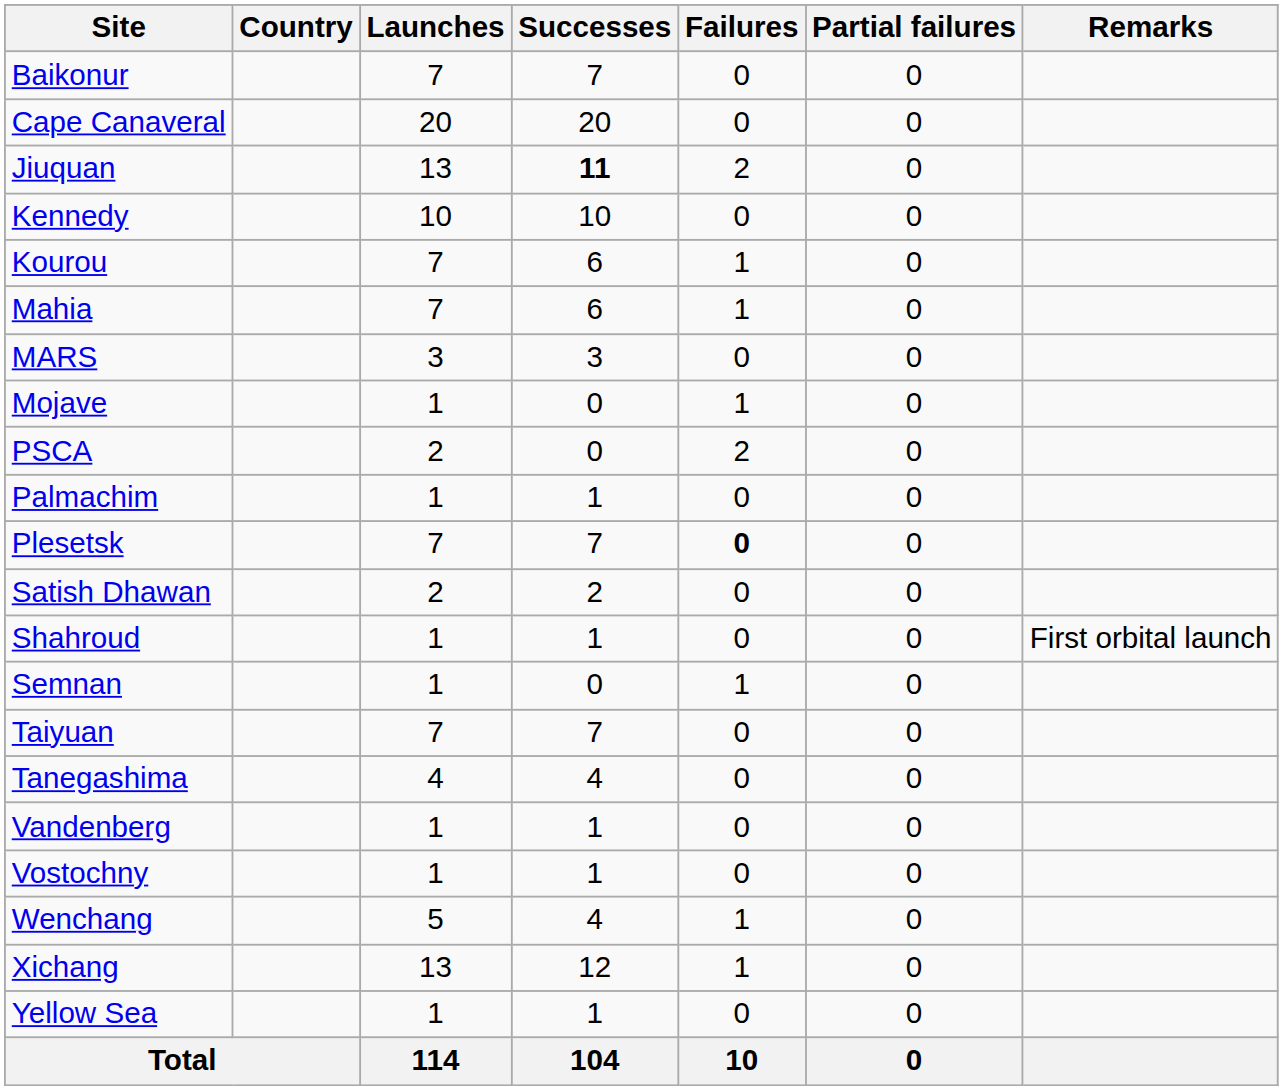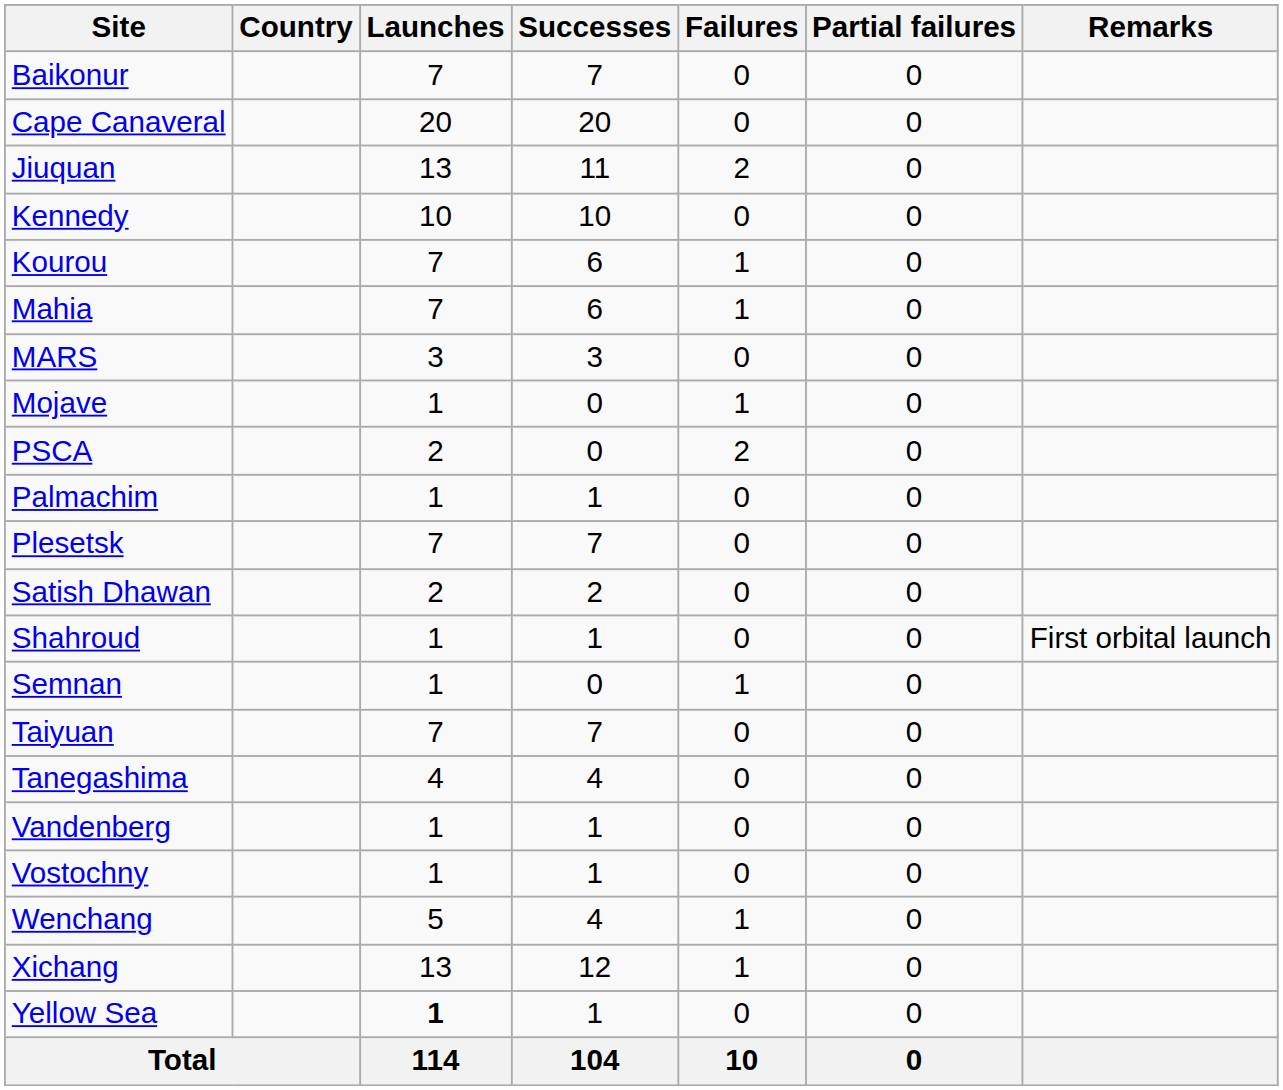(595, 168) bold -> (595, 168) normal
(742, 544) bold -> (742, 544) normal
(435, 1013) normal -> (435, 1013) bold
